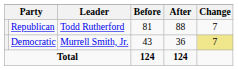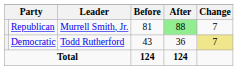(92, 27) Todd Rutherford -> (94, 27) Murrell Smith, Jr.
(180, 27) no background -> (180, 27) lightgreen background
(94, 42) Murrell Smith, Jr. -> (92, 42) Todd Rutherford
